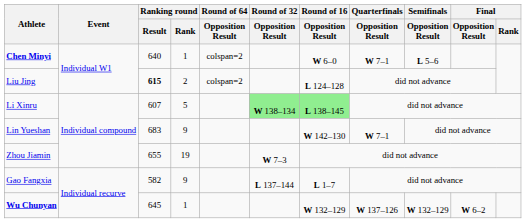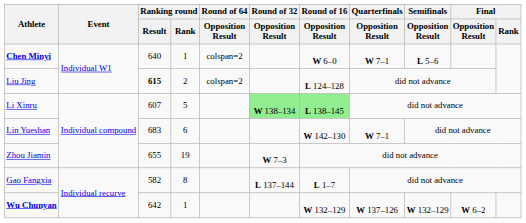(185, 131) 9 -> (185, 131) 6
(185, 180) 9 -> (185, 180) 8
(155, 205) 645 -> (155, 205) 642
